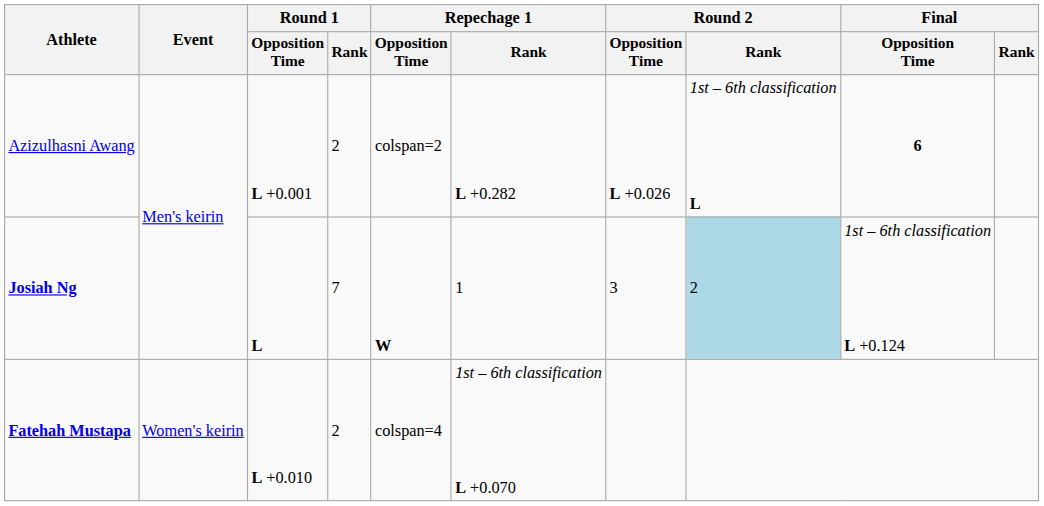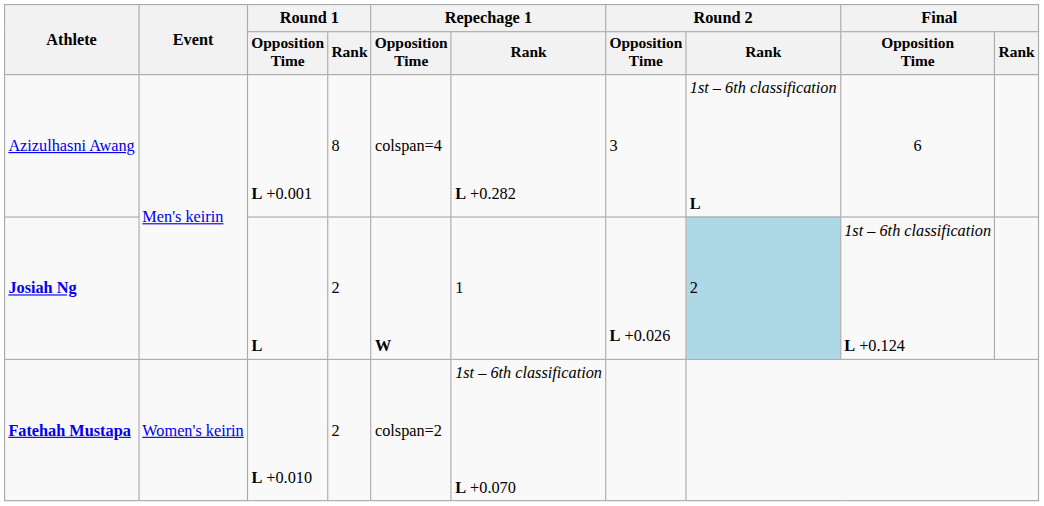(336, 146) 2 -> (336, 146) 8
(408, 146) colspan=2 -> (408, 146) colspan=4
(640, 194) L +0.026 -> (614, 146) 3
(918, 146) bold -> (918, 146) normal
(336, 288) 7 -> (336, 288) 2
(614, 288) 3 -> (640, 336) L +0.026
(408, 430) colspan=4 -> (408, 430) colspan=2
